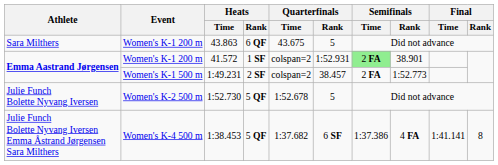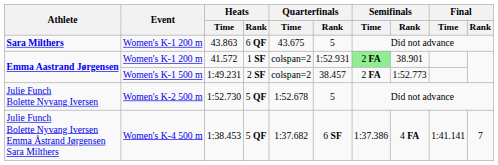(33, 43) normal -> (35, 43) bold
(480, 135) 8 -> (480, 135) 7
